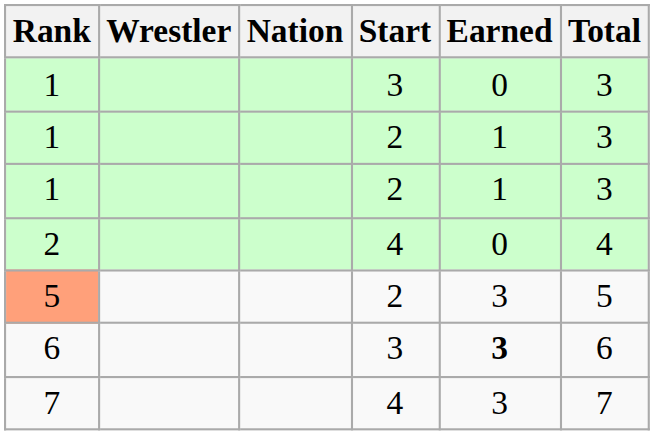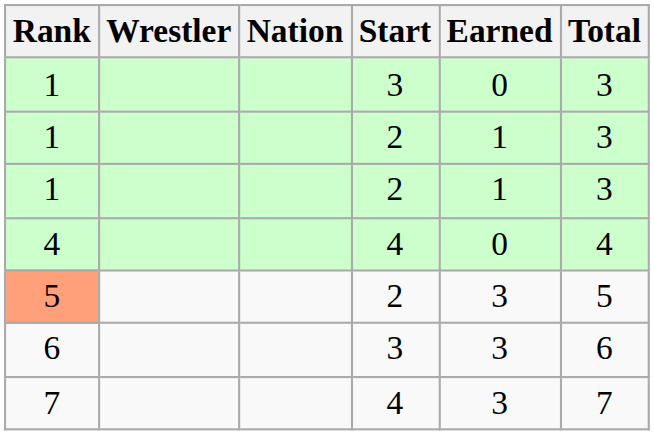(52, 243) 2 -> (52, 243) 4
(500, 349) bold -> (500, 349) normal
